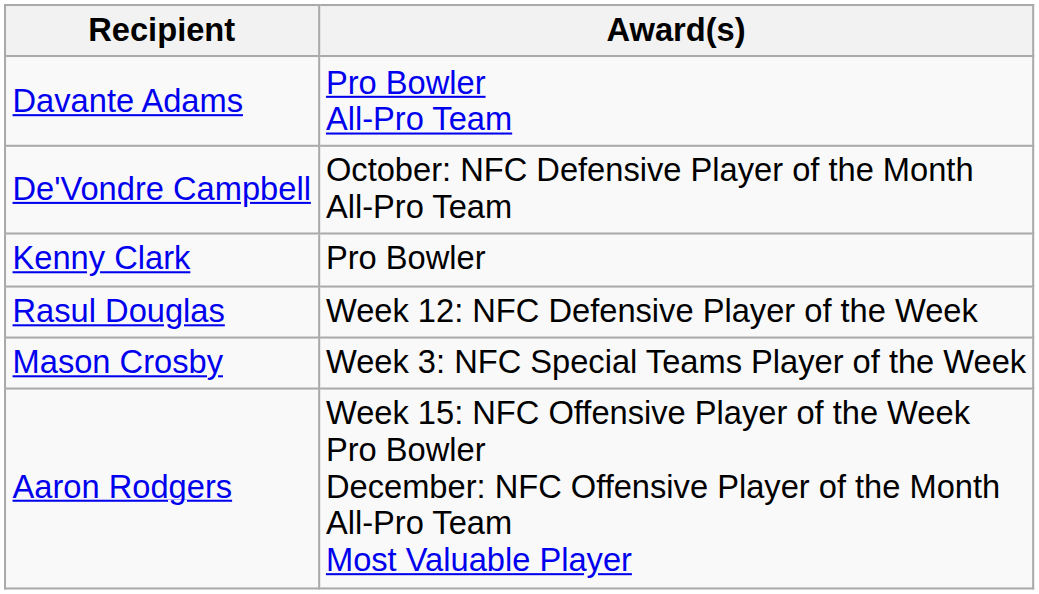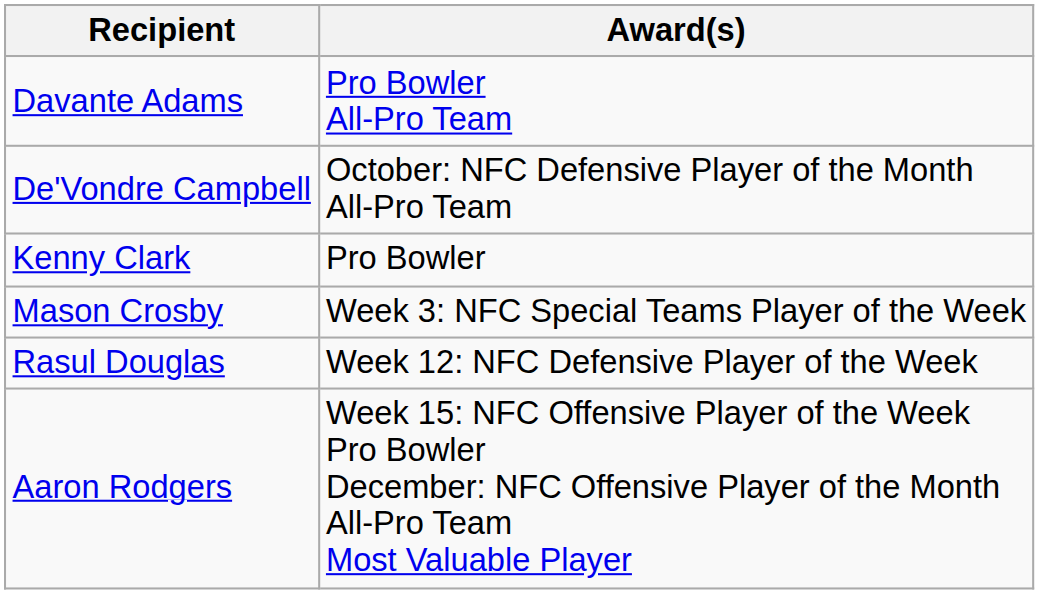rows swapped: (118, 362) <-> (119, 310)
